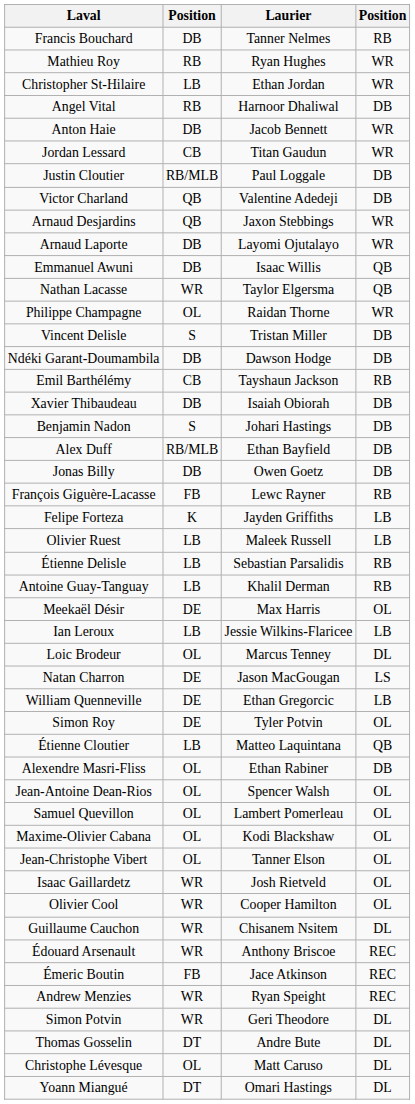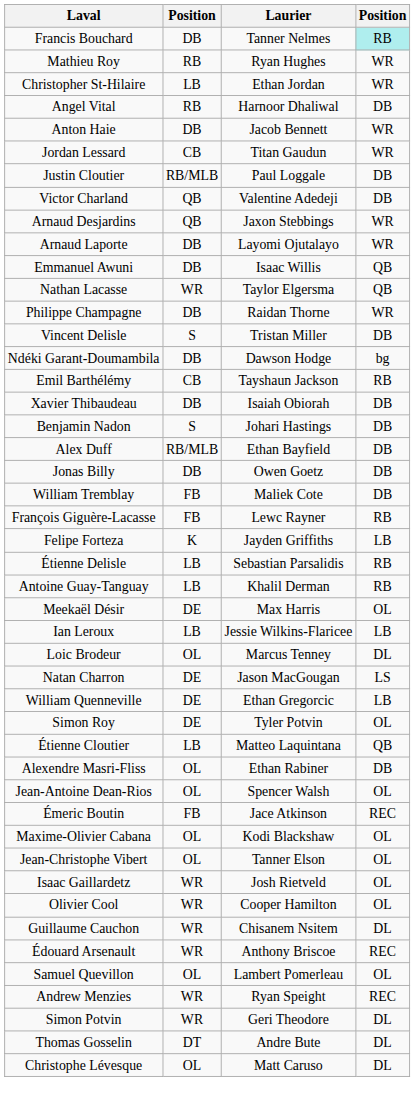(383, 38) no background -> (383, 38) paleturquoise background
(192, 312) OL -> (192, 312) DB
(383, 358) DB -> (383, 358) bg
+ row: (84, 495)
- row: (84, 540)
rows swapped: (84, 814) <-> (84, 973)
- row: (84, 1088)
